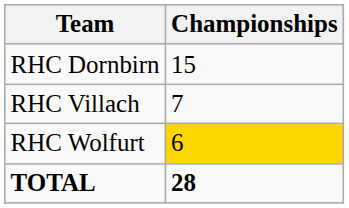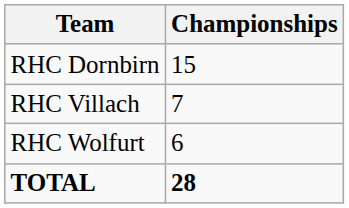(177, 143) gold background -> (177, 143) no background
